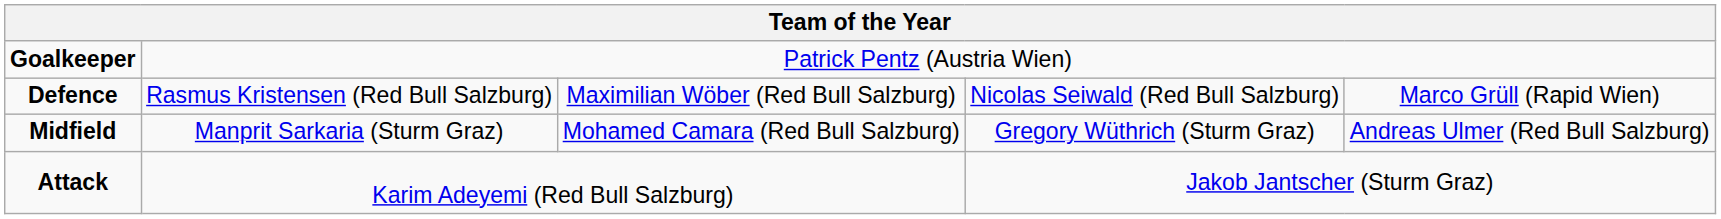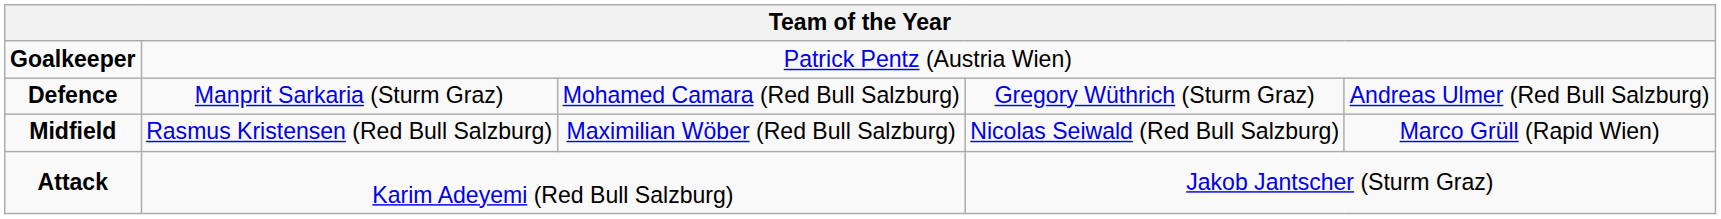(349, 95) Rasmus Kristensen (Red Bull Salzburg) -> (349, 95) Manprit Sarkaria (Sturm Graz)
(761, 95) Maximilian Wöber (Red Bull Salzburg) -> (761, 95) Mohamed Camara (Red Bull Salzburg)
(1155, 95) Nicolas Seiwald (Red Bull Salzburg) -> (1155, 95) Gregory Wüthrich (Sturm Graz)
(1530, 95) Marco Grüll (Rapid Wien) -> (1530, 95) Andreas Ulmer (Red Bull Salzburg)
(349, 132) Manprit Sarkaria (Sturm Graz) -> (349, 132) Rasmus Kristensen (Red Bull Salzburg)
(761, 132) Mohamed Camara (Red Bull Salzburg) -> (761, 132) Maximilian Wöber (Red Bull Salzburg)
(1155, 132) Gregory Wüthrich (Sturm Graz) -> (1155, 132) Nicolas Seiwald (Red Bull Salzburg)
(1530, 132) Andreas Ulmer (Red Bull Salzburg) -> (1530, 132) Marco Grüll (Rapid Wien)
